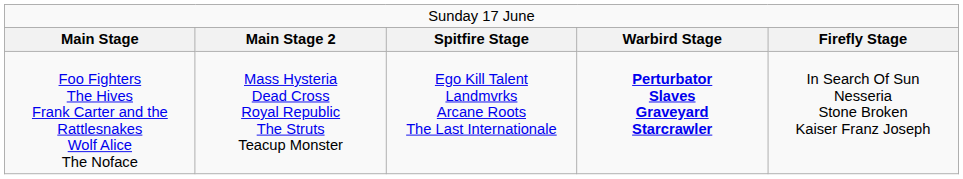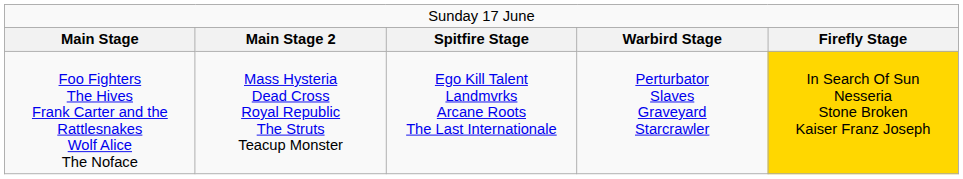(672, 104) bold -> (672, 104) normal
(863, 104) no background -> (863, 104) gold background
